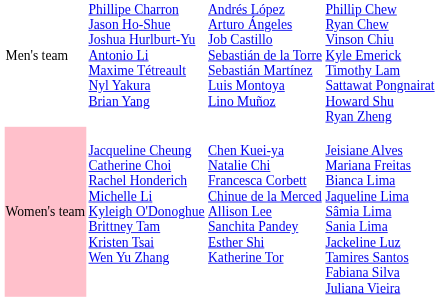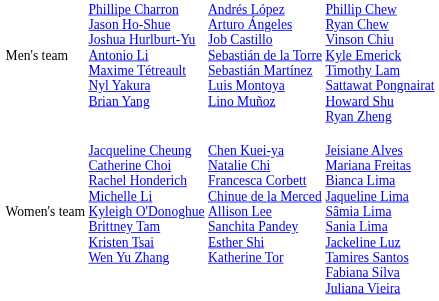(45, 211) pink background -> (45, 211) no background
